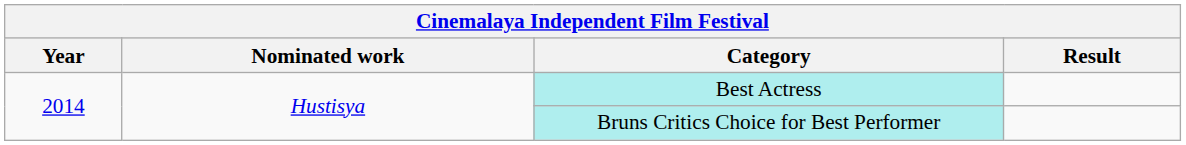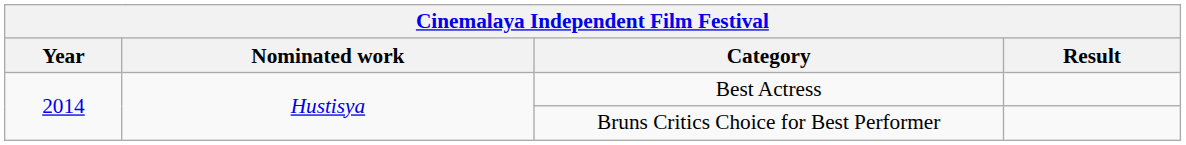(769, 88) paleturquoise background -> (769, 88) no background
(769, 122) paleturquoise background -> (769, 122) no background
